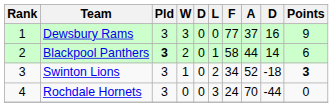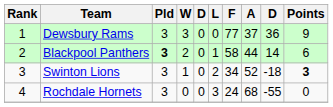(272, 33) 16 -> (272, 33) 36
(251, 92) 70 -> (251, 92) 68
(272, 92) -44 -> (272, 92) -55
